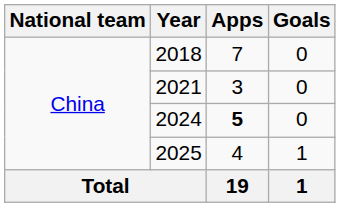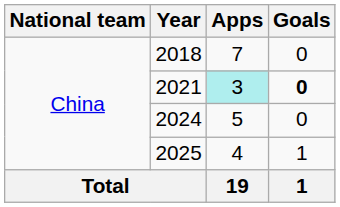(237, 86) no background -> (237, 86) paleturquoise background
(302, 86) normal -> (302, 86) bold
(237, 119) bold -> (237, 119) normal
